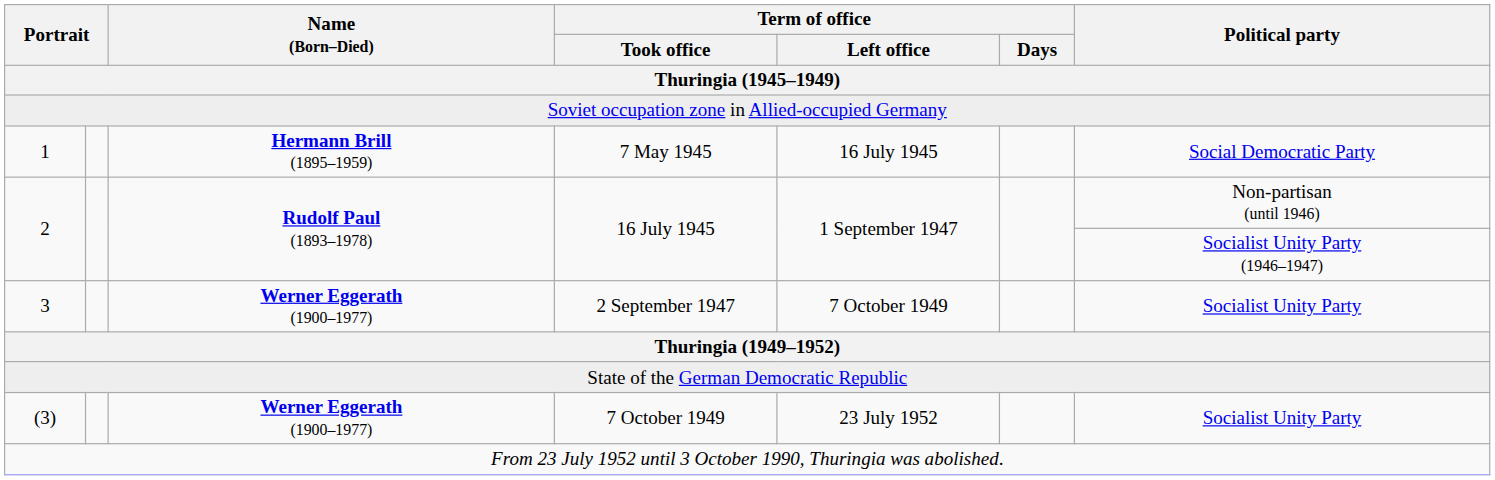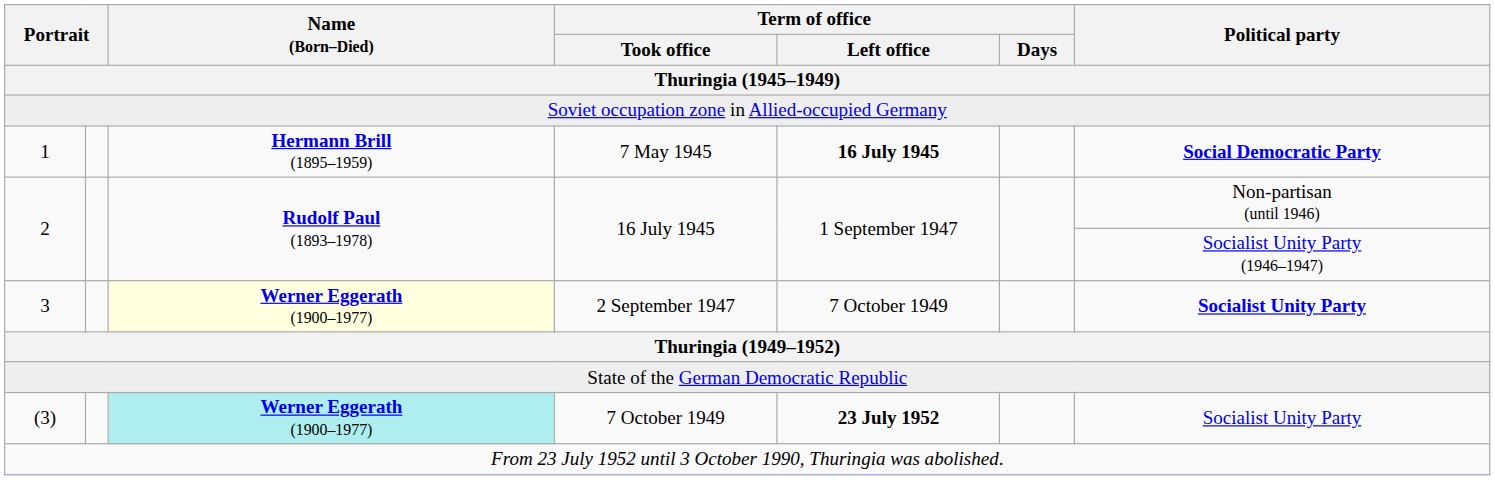(889, 151) normal -> (889, 151) bold
(1282, 151) normal -> (1282, 151) bold
(331, 305) no background -> (331, 305) lightyellow background
(1282, 305) normal -> (1282, 305) bold
(331, 417) no background -> (331, 417) paleturquoise background
(889, 417) normal -> (889, 417) bold
